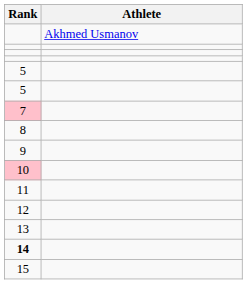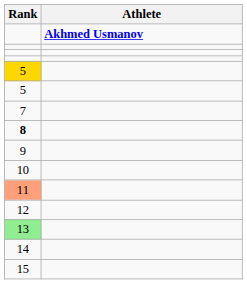(91, 34) normal -> (94, 34) bold
(23, 71) no background -> (23, 71) gold background
(23, 110) pink background -> (23, 110) no background
(23, 130) normal -> (23, 130) bold
(23, 170) pink background -> (23, 170) no background
(23, 189) no background -> (23, 189) lightsalmon background
(23, 229) no background -> (23, 229) lightgreen background
(23, 249) bold -> (23, 249) normal
